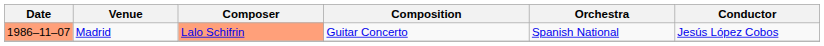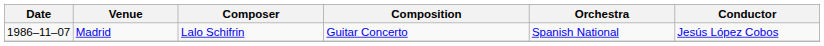(39, 32) lightsalmon background -> (39, 32) no background
(213, 32) lightsalmon background -> (213, 32) no background
